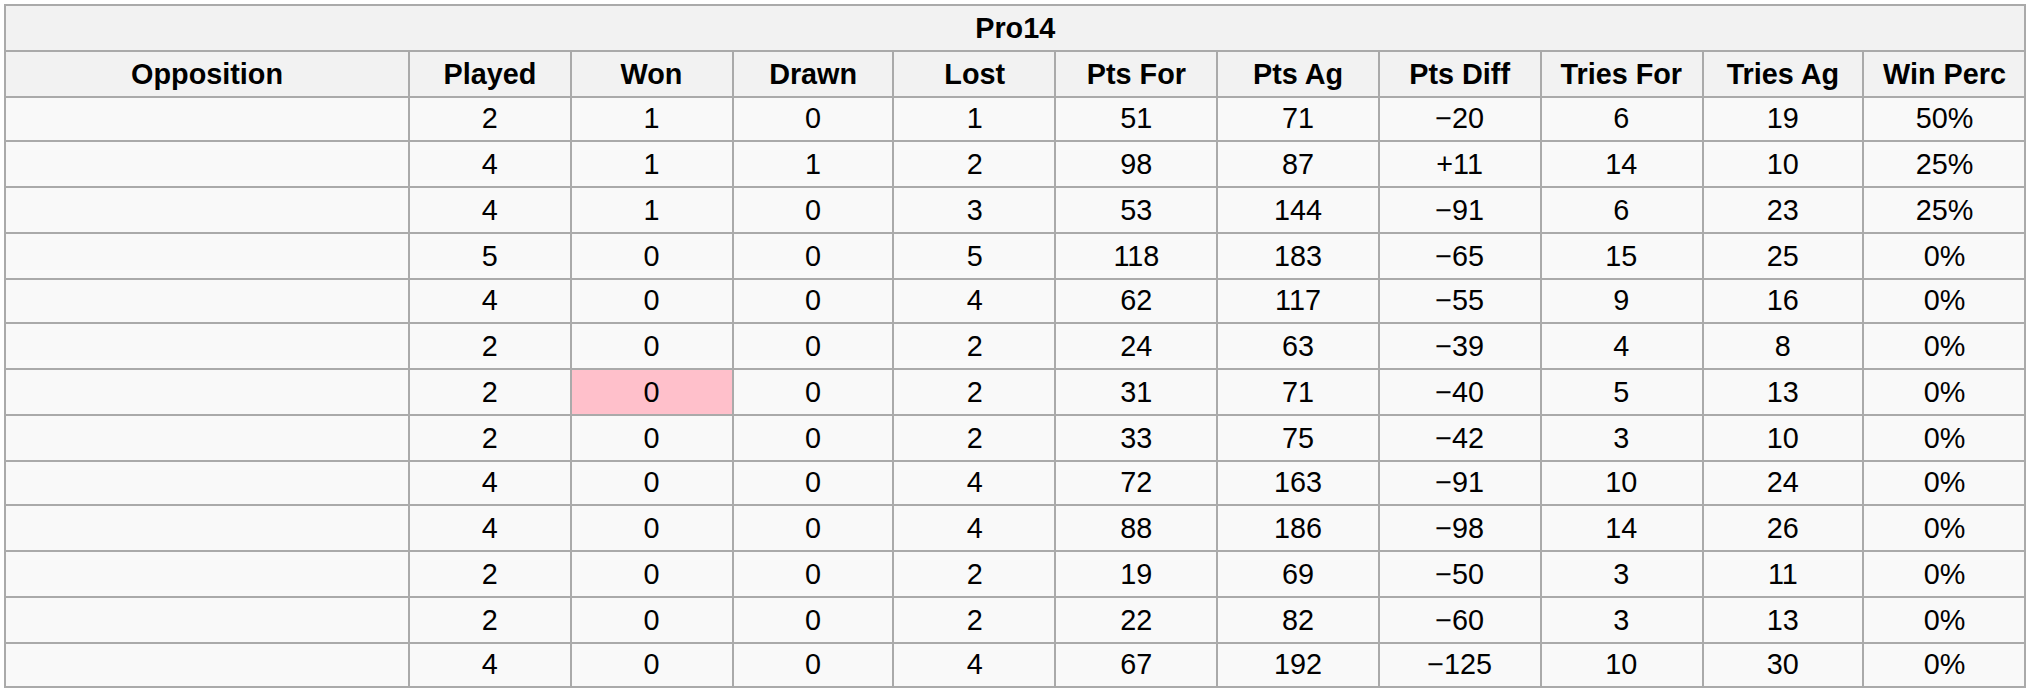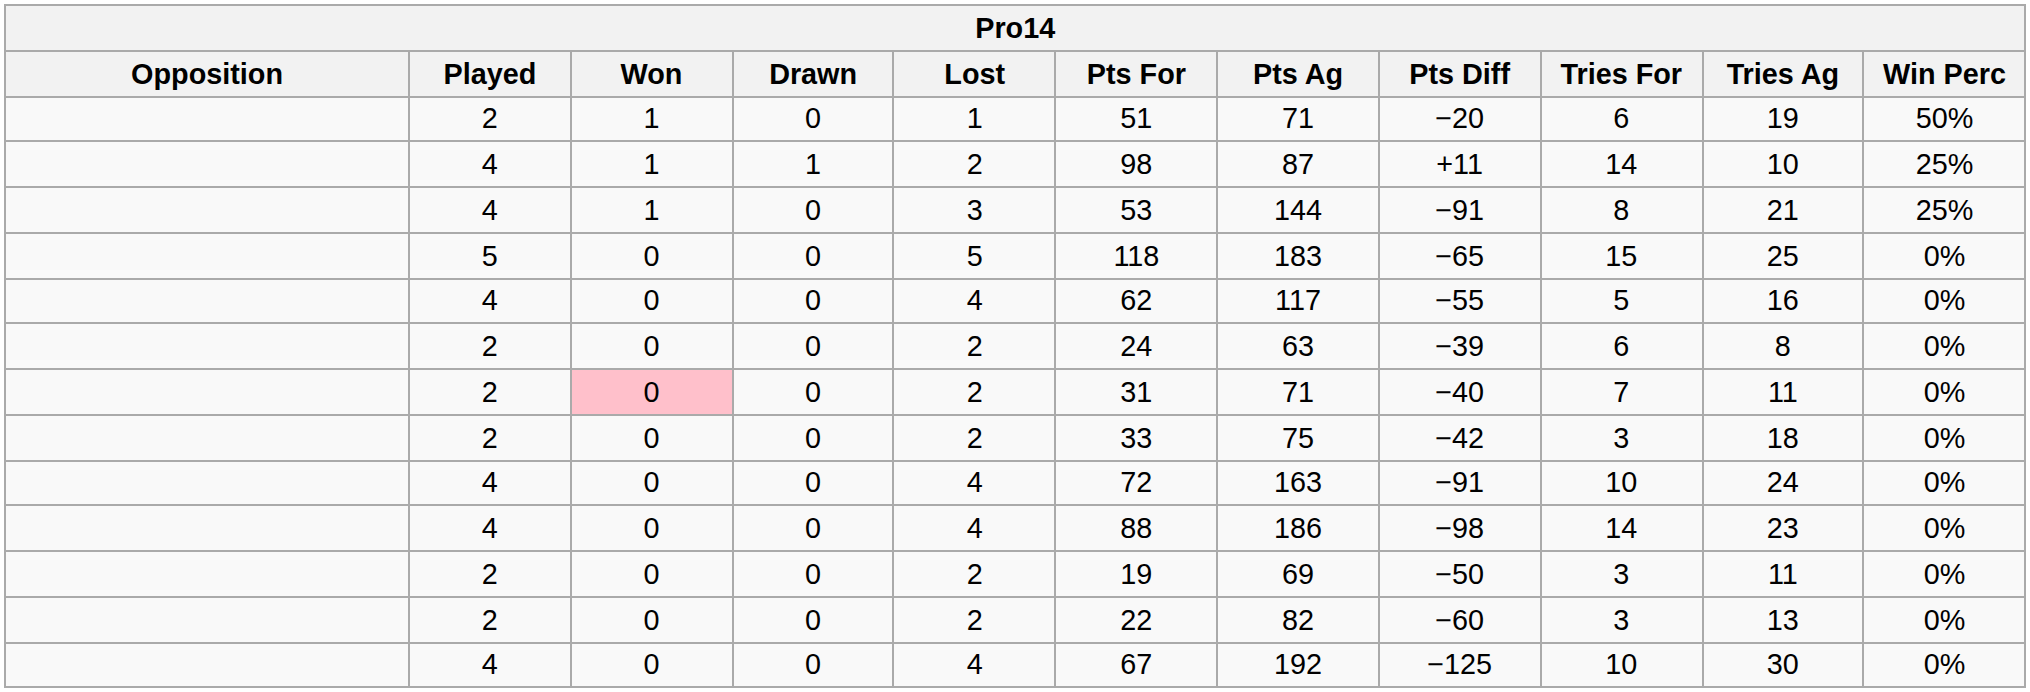(1621, 210) 6 -> (1621, 210) 8
(1783, 210) 23 -> (1783, 210) 21
(1621, 301) 9 -> (1621, 301) 5
(1621, 347) 4 -> (1621, 347) 6
(1621, 392) 5 -> (1621, 392) 7
(1783, 392) 13 -> (1783, 392) 11
(1783, 438) 10 -> (1783, 438) 18
(1783, 529) 26 -> (1783, 529) 23
